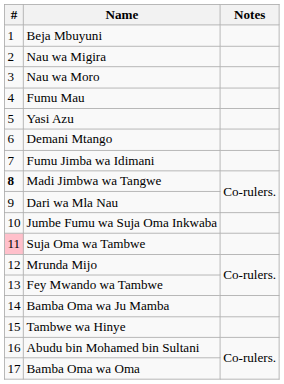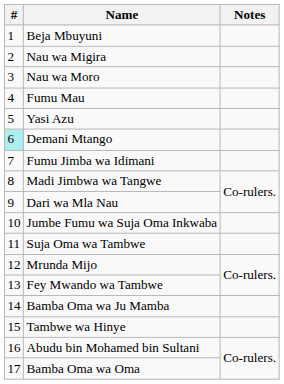(11, 139) no background -> (11, 139) paleturquoise background
(11, 181) bold -> (11, 181) normal
(14, 243) pink background -> (14, 243) no background
